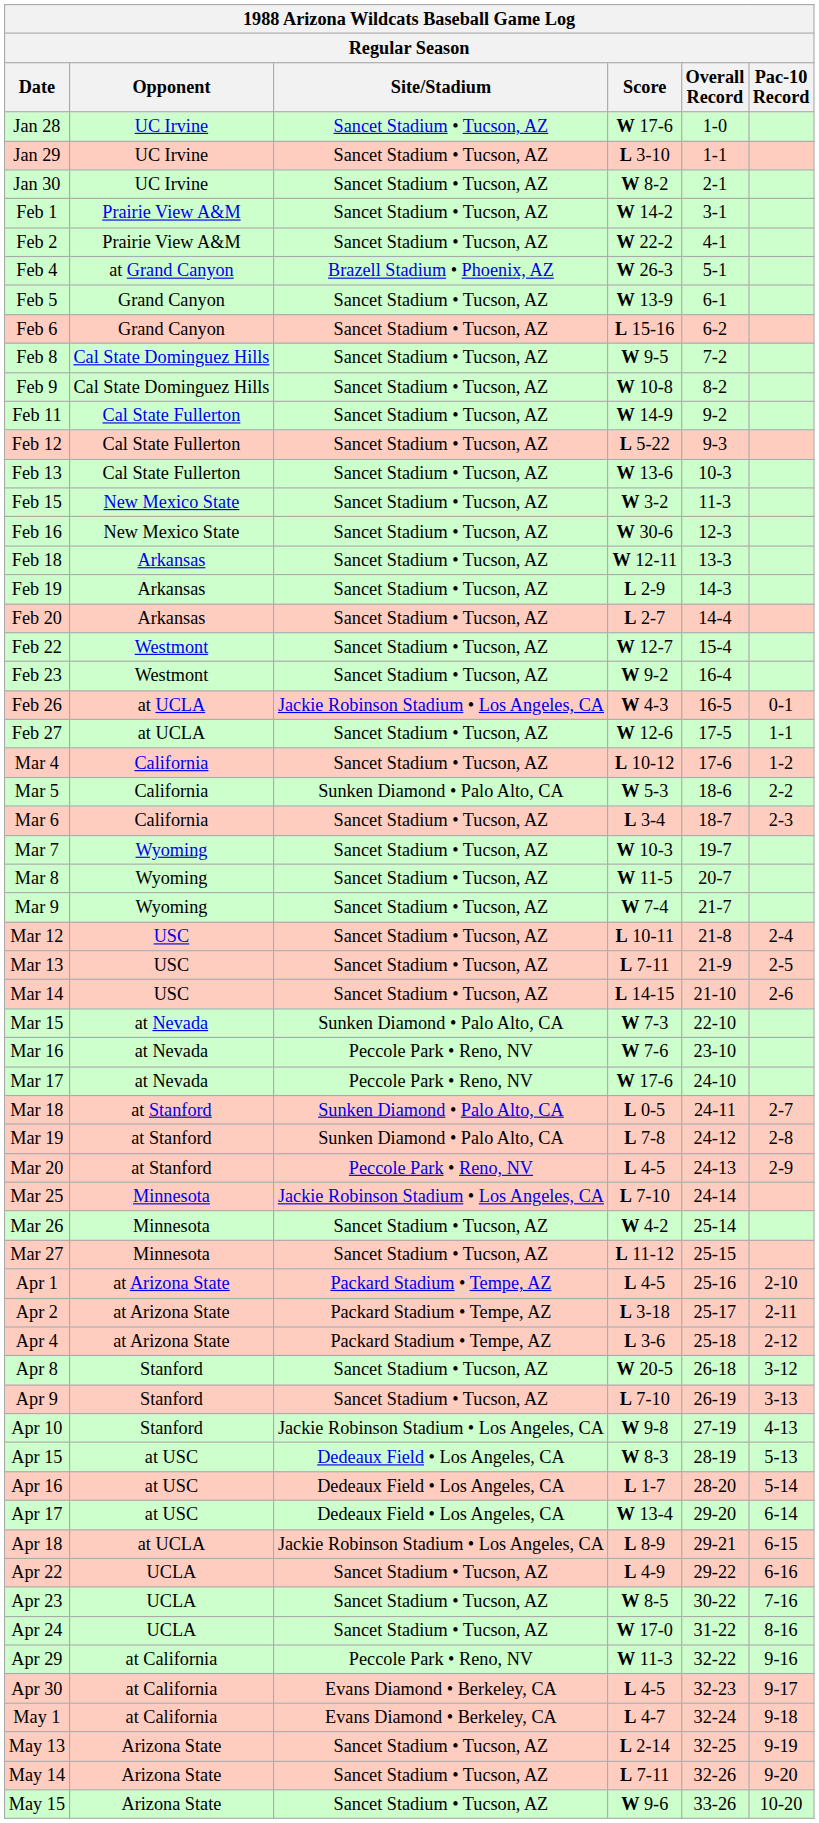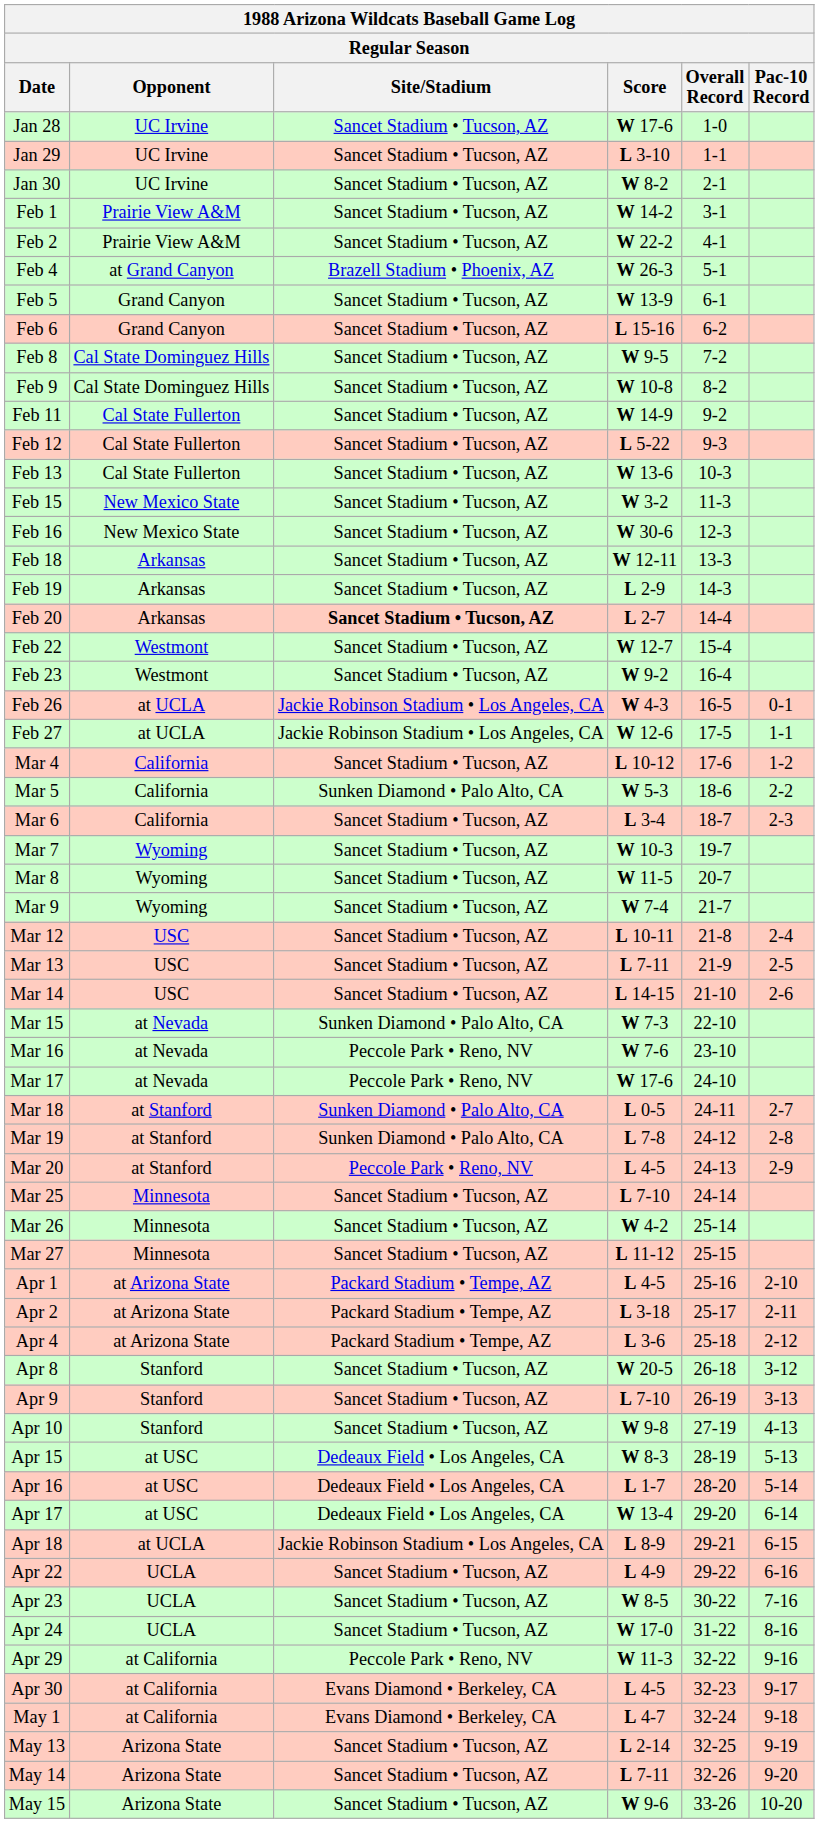(441, 618) normal -> (441, 618) bold
(441, 733) Sancet Stadium • Tucson, AZ -> (441, 733) Jackie Robinson Stadium • Los Angeles, CA
(441, 1196) Jackie Robinson Stadium • Los Angeles, CA -> (441, 1196) Sancet Stadium • Tucson, AZ
(441, 1428) Jackie Robinson Stadium • Los Angeles, CA -> (441, 1428) Sancet Stadium • Tucson, AZ
